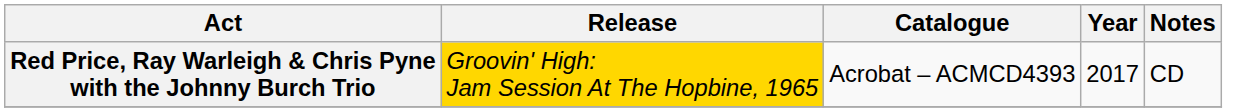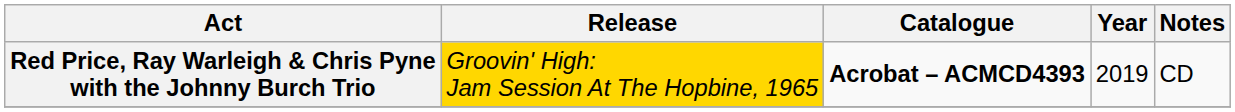(952, 74) normal -> (957, 74) bold
(1113, 74) 2017 -> (1122, 74) 2019
